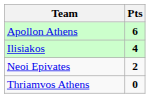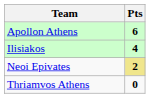(135, 66) no background -> (135, 66) khaki background
